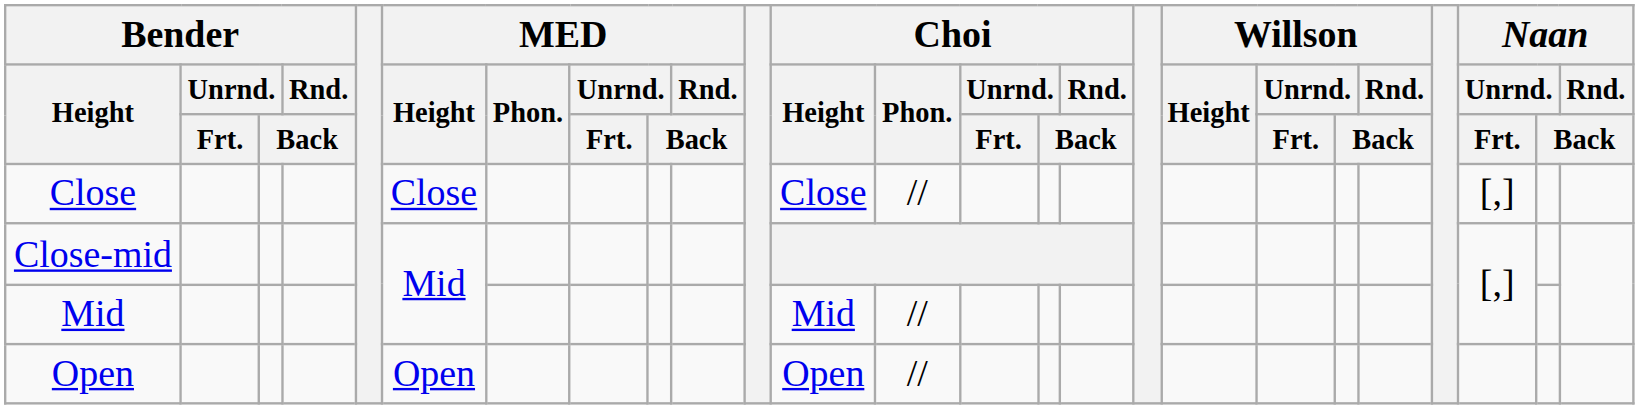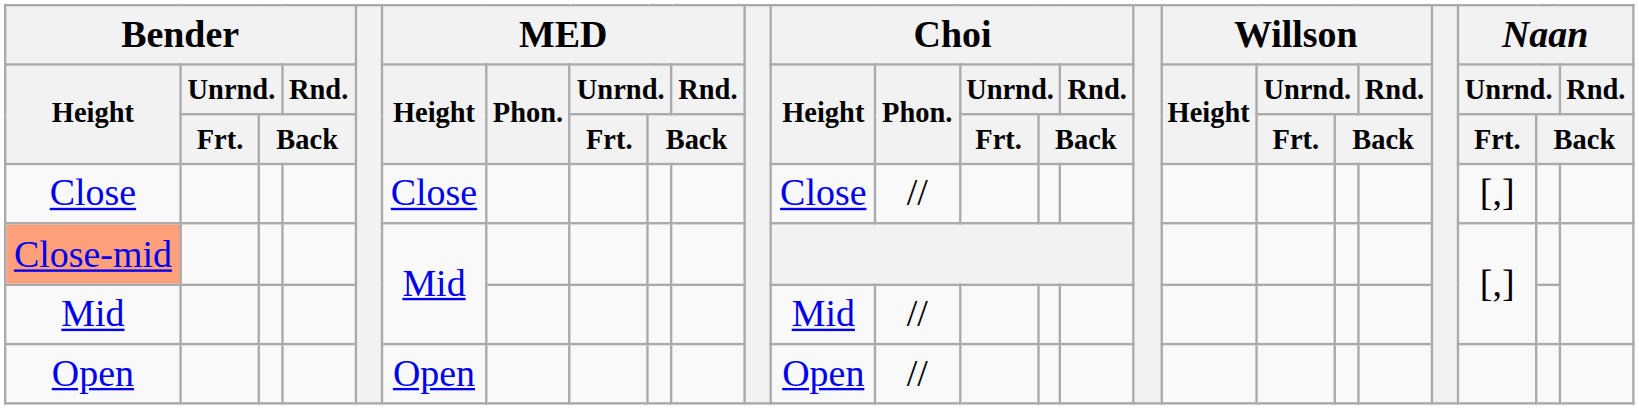(93, 253) no background -> (93, 253) lightsalmon background
